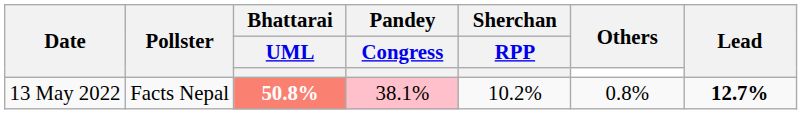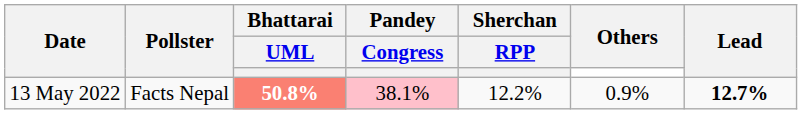(515, 93) 10.2% -> (515, 93) 12.2%
(627, 93) 0.8% -> (627, 93) 0.9%
